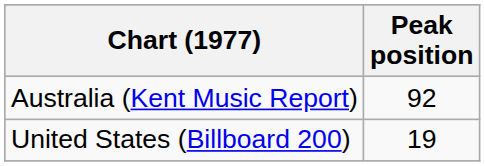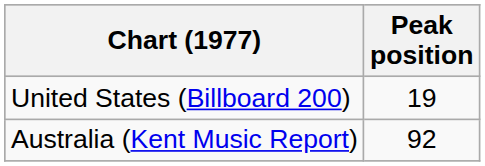rows swapped: (184, 97) <-> (181, 139)
